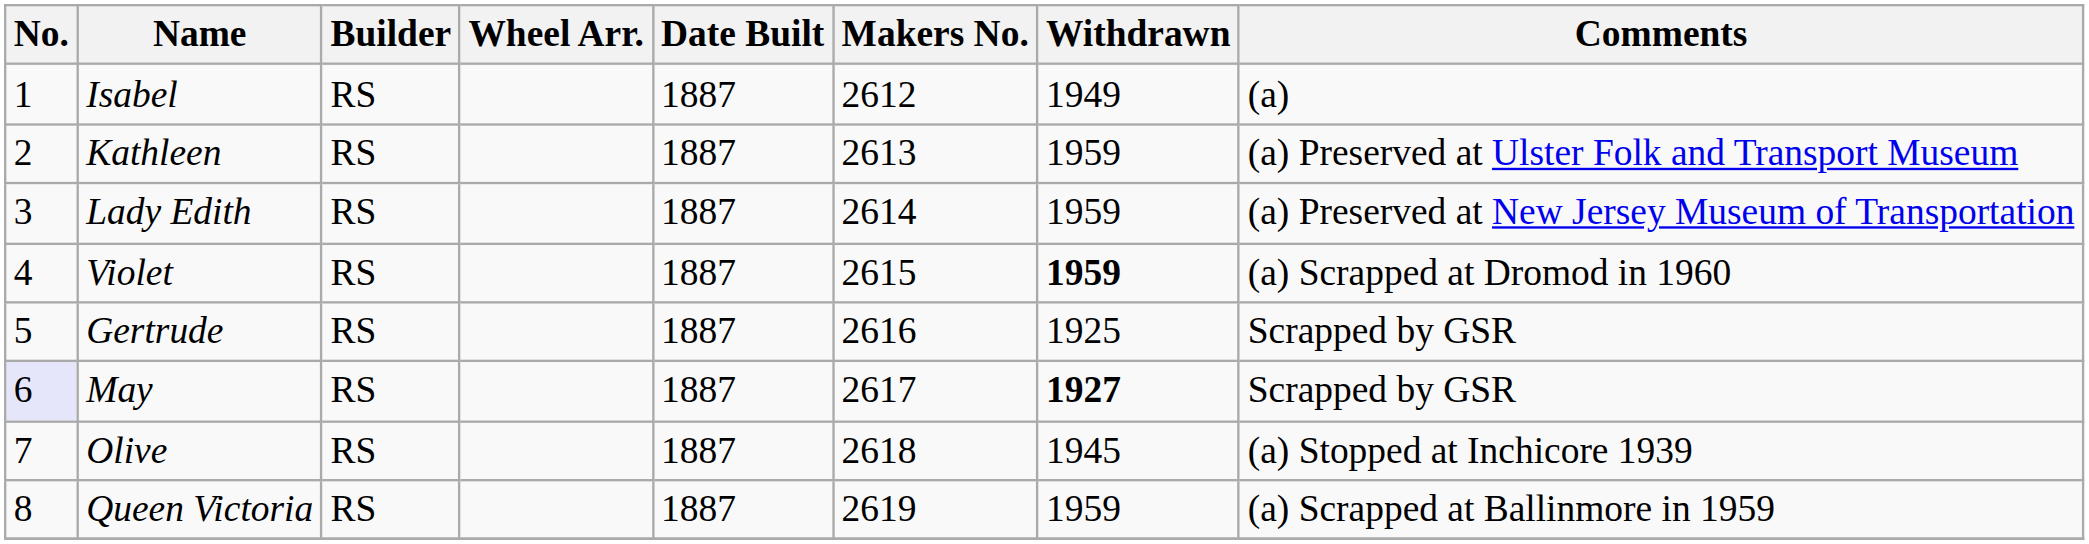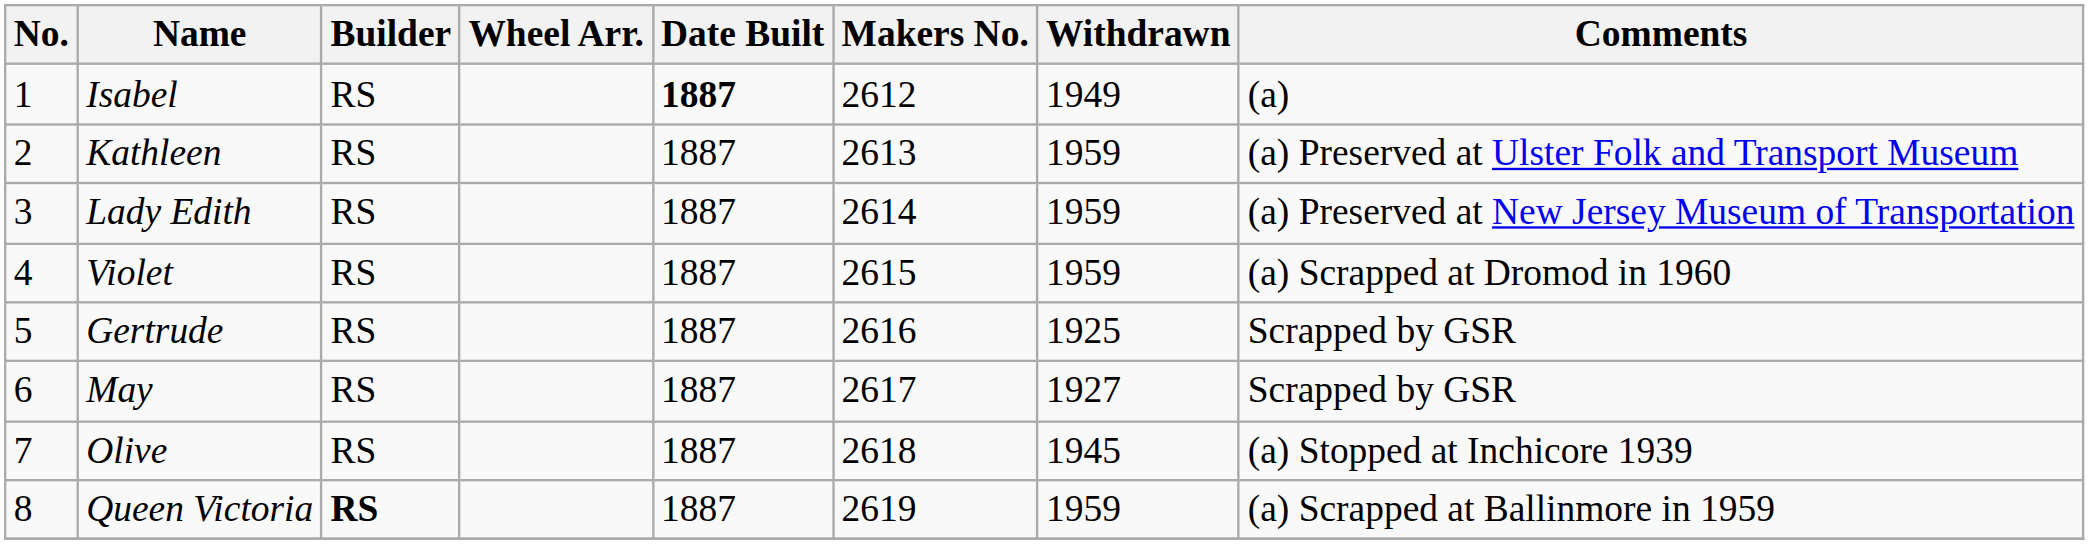(698, 93) normal -> (698, 93) bold
(1083, 271) bold -> (1083, 271) normal
(23, 390) lavender background -> (23, 390) no background
(1083, 390) bold -> (1083, 390) normal
(353, 509) normal -> (354, 509) bold
